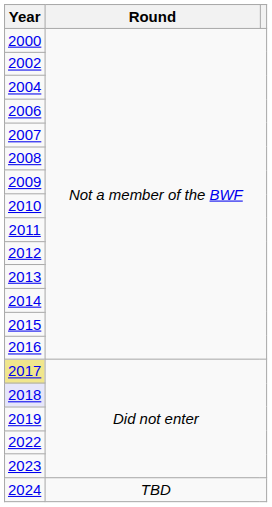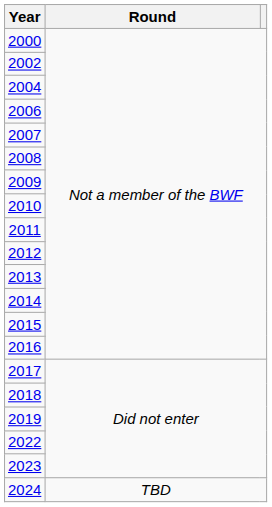(25, 372) khaki background -> (25, 372) no background
(25, 395) lavender background -> (25, 395) no background
